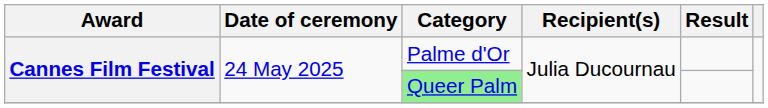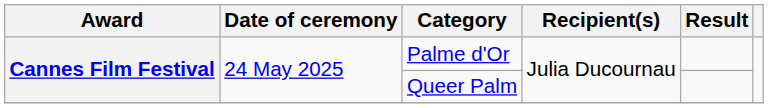(462, 86) lightgreen background -> (462, 86) no background
